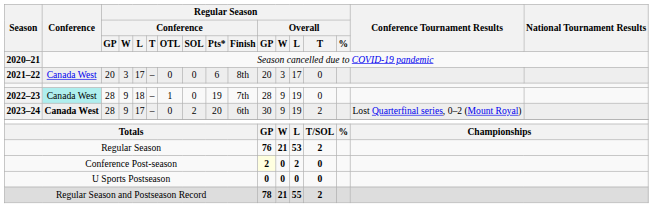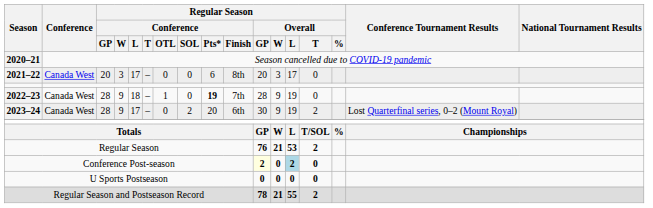(72, 95) paleturquoise background -> (69, 95) no background
(217, 95) normal -> (212, 95) bold
(72, 111) bold -> (69, 111) normal
(297, 163) no background -> (292, 163) lightblue background
